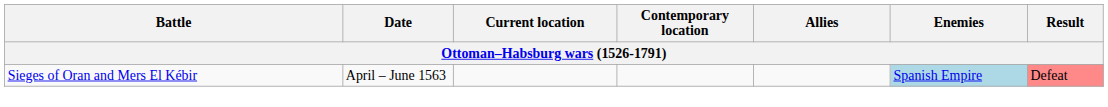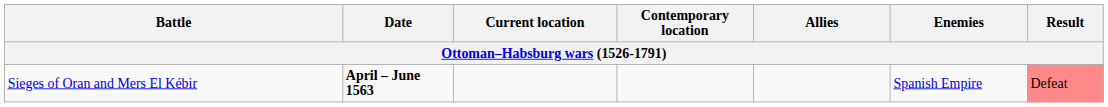(396, 75) normal -> (383, 83) bold
(938, 75) lightblue background -> (938, 83) no background
